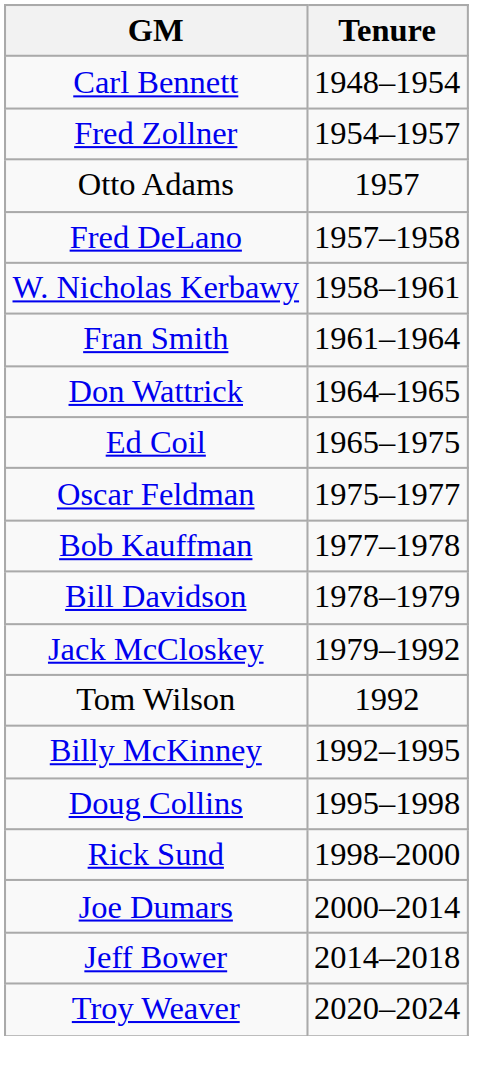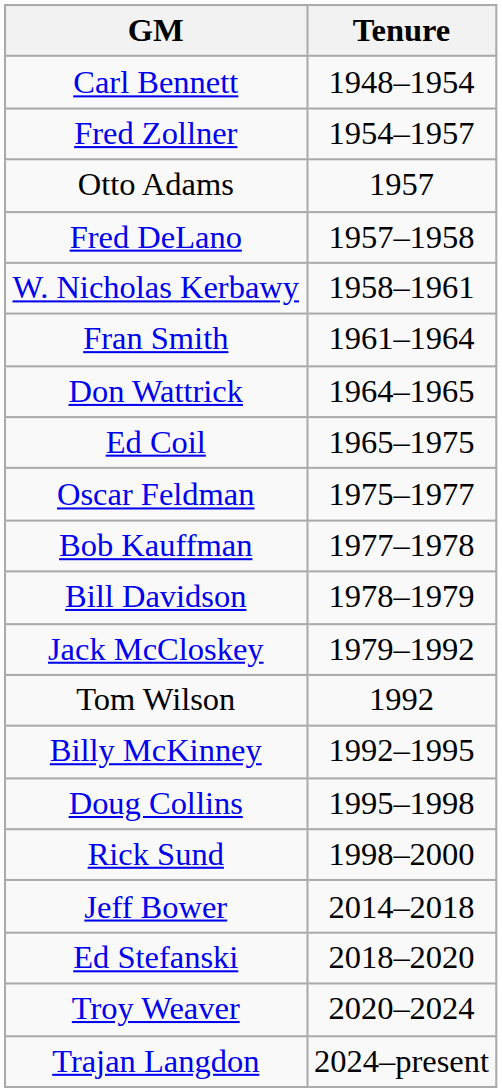- row: (156, 905)
+ row: (156, 957)
+ row: (156, 1060)
